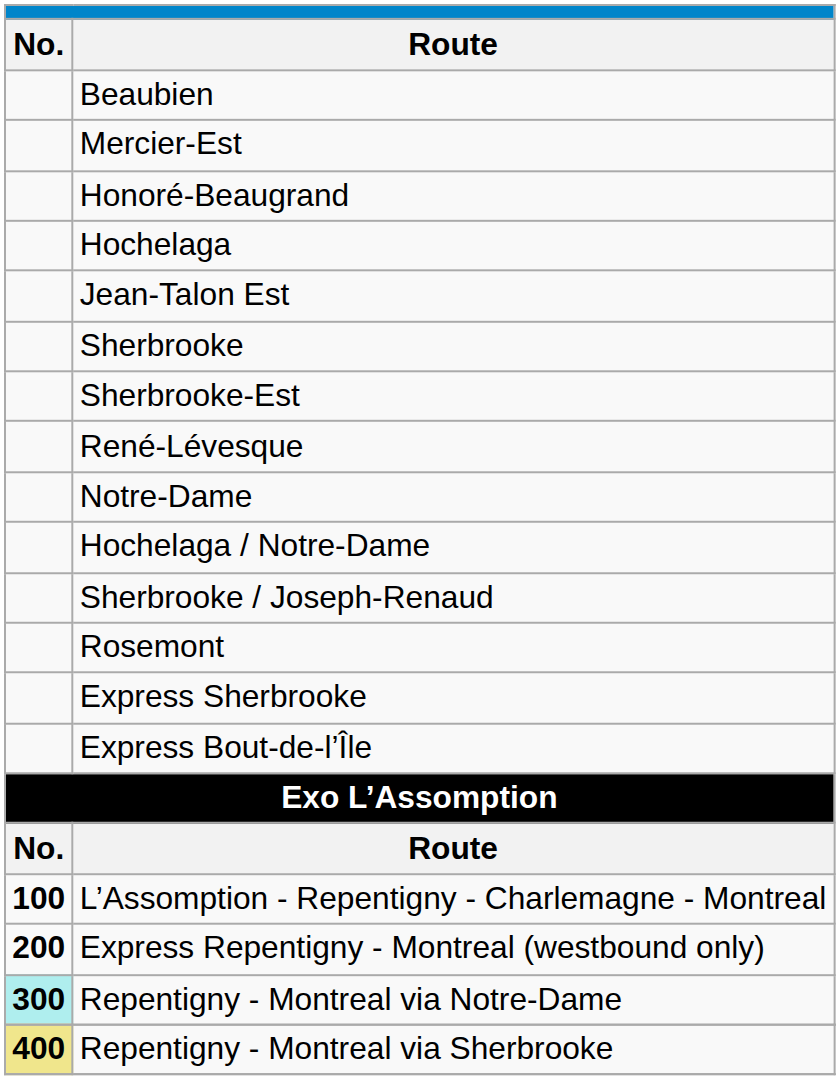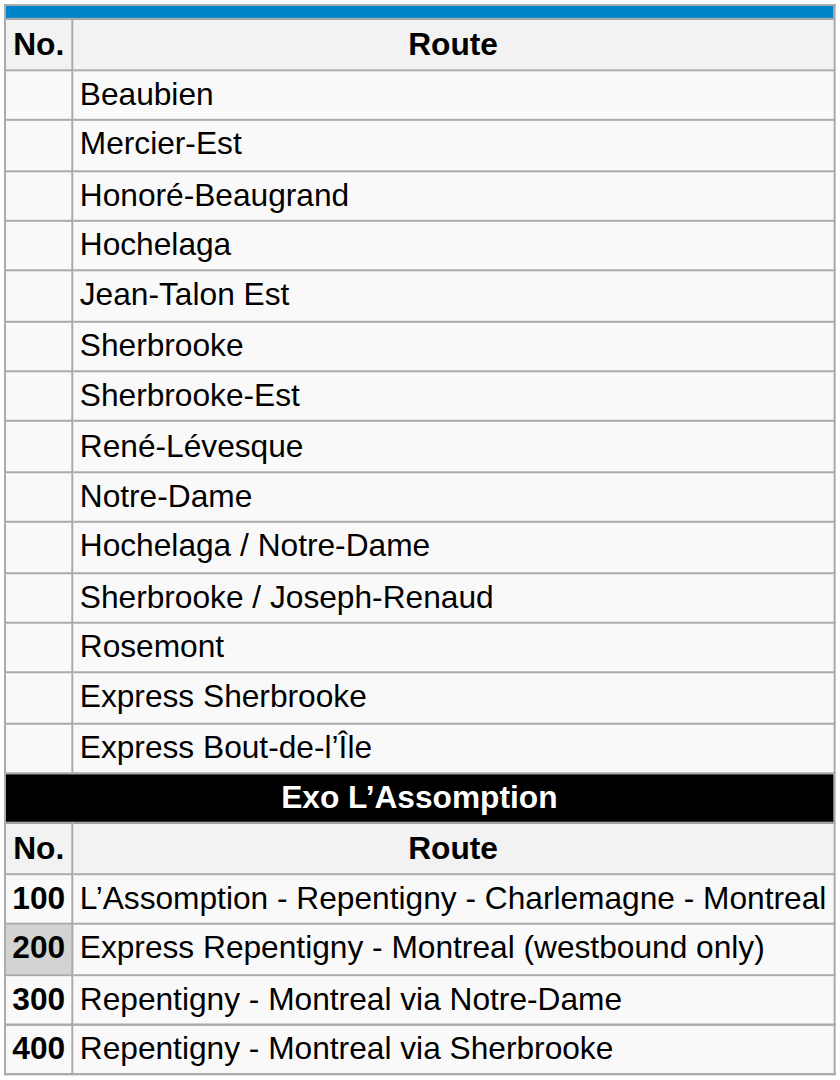(39, 948) no background -> (39, 948) lightgrey background
(39, 998) paleturquoise background -> (39, 998) no background
(39, 1049) khaki background -> (39, 1049) no background
